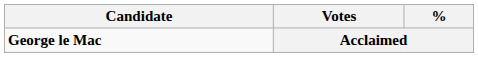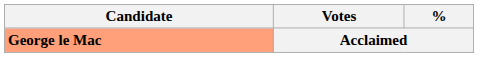(55, 40) no background -> (55, 40) lightsalmon background
